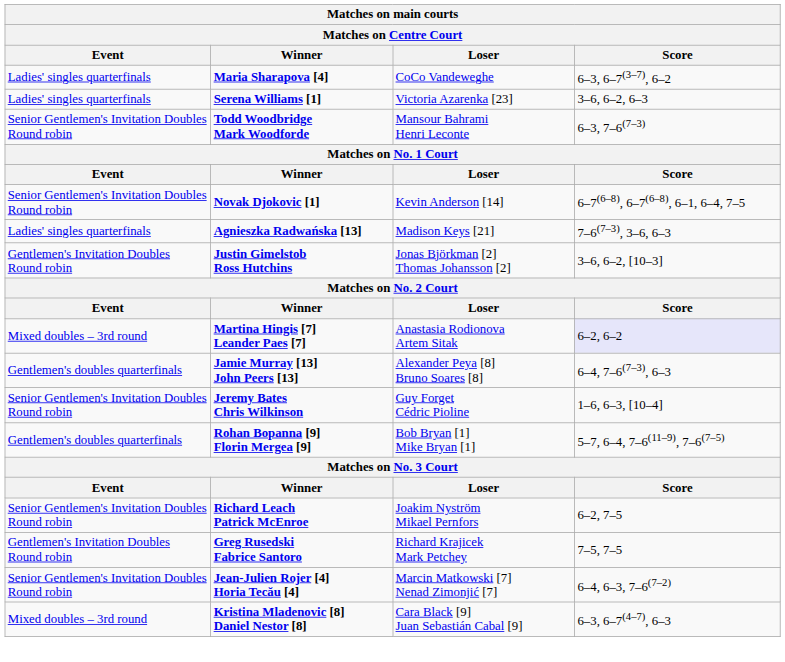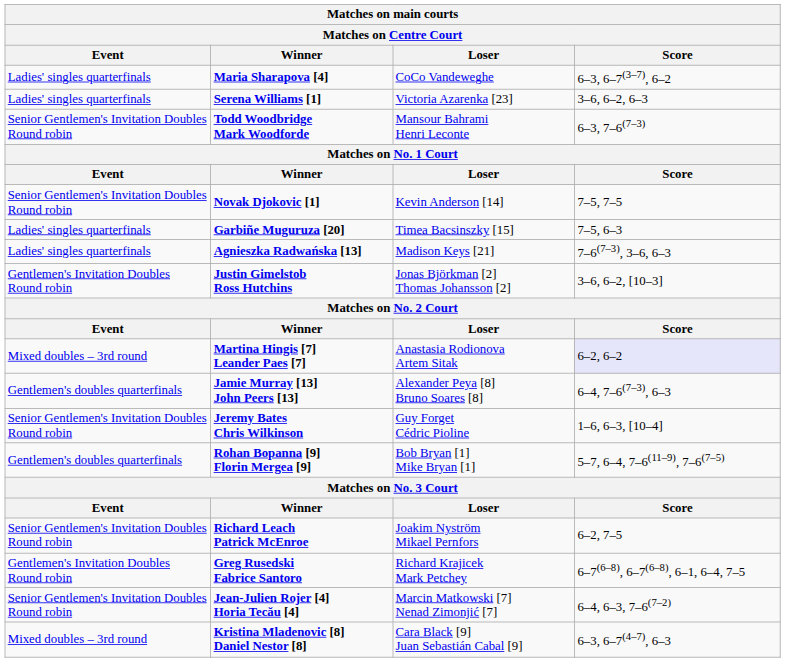(661, 202) 6–7(6–8), 6–7(6–8), 6–1, 6–4, 7–5 -> (600, 202) 7–5, 7–5
+ row: (279, 229)
(600, 549) 7–5, 7–5 -> (661, 570) 6–7(6–8), 6–7(6–8), 6–1, 6–4, 7–5
